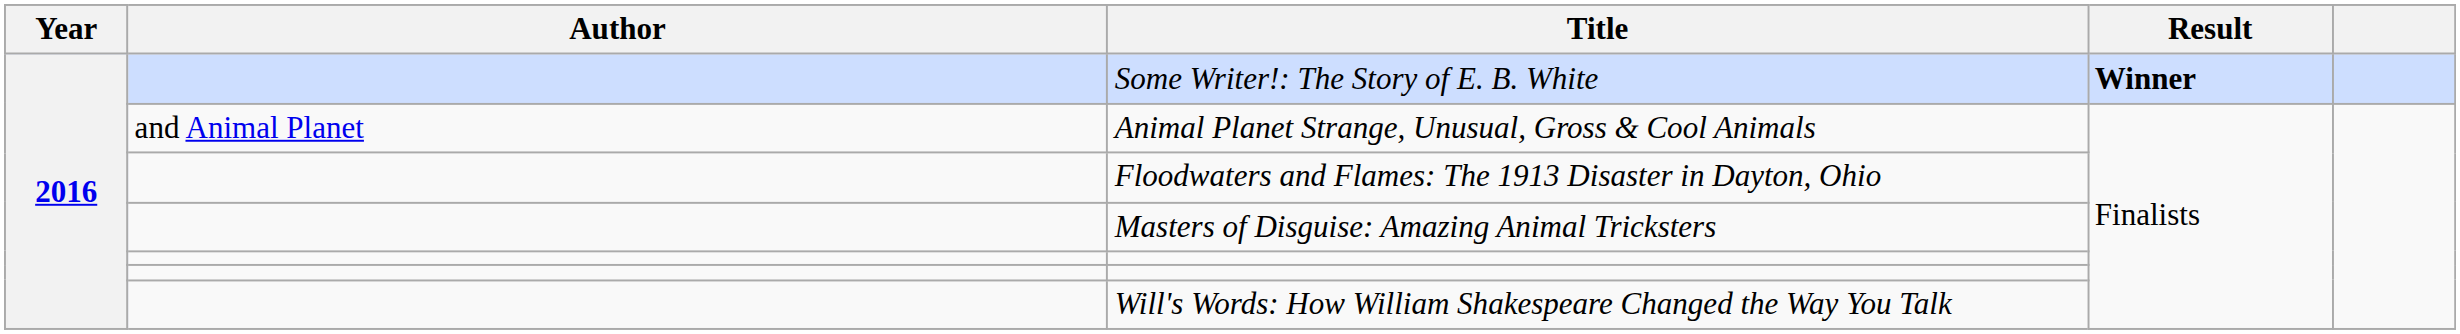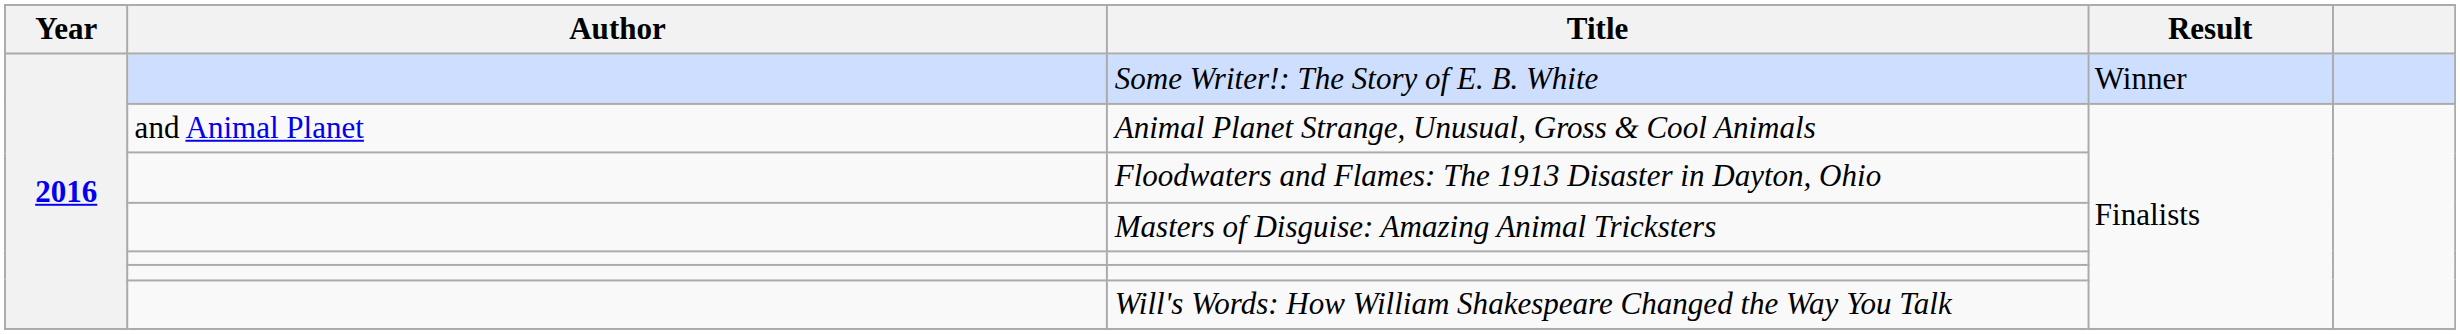(2145, 78) bold -> (2141, 78) normal
